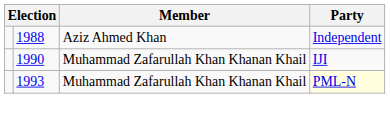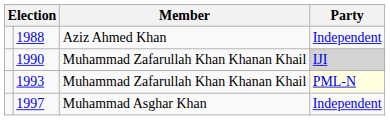(320, 59) no background -> (320, 59) lightgrey background
+ row: (30, 103)
